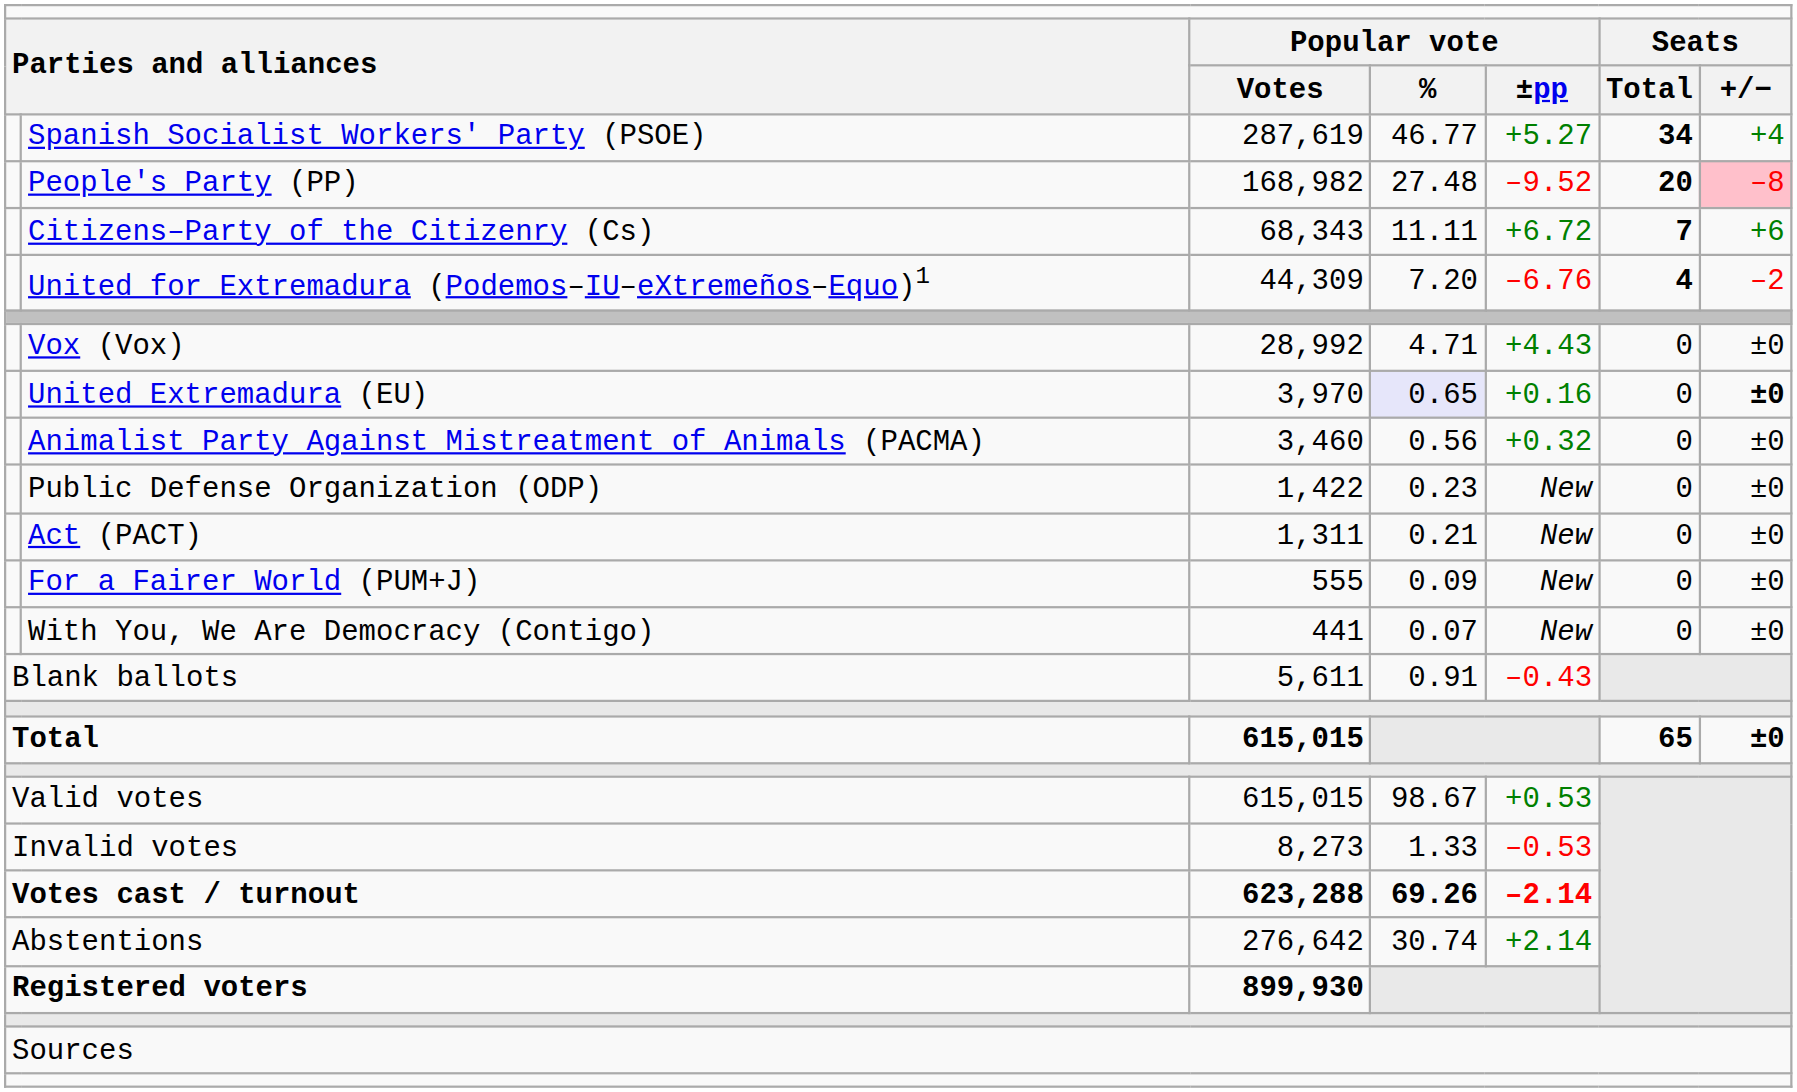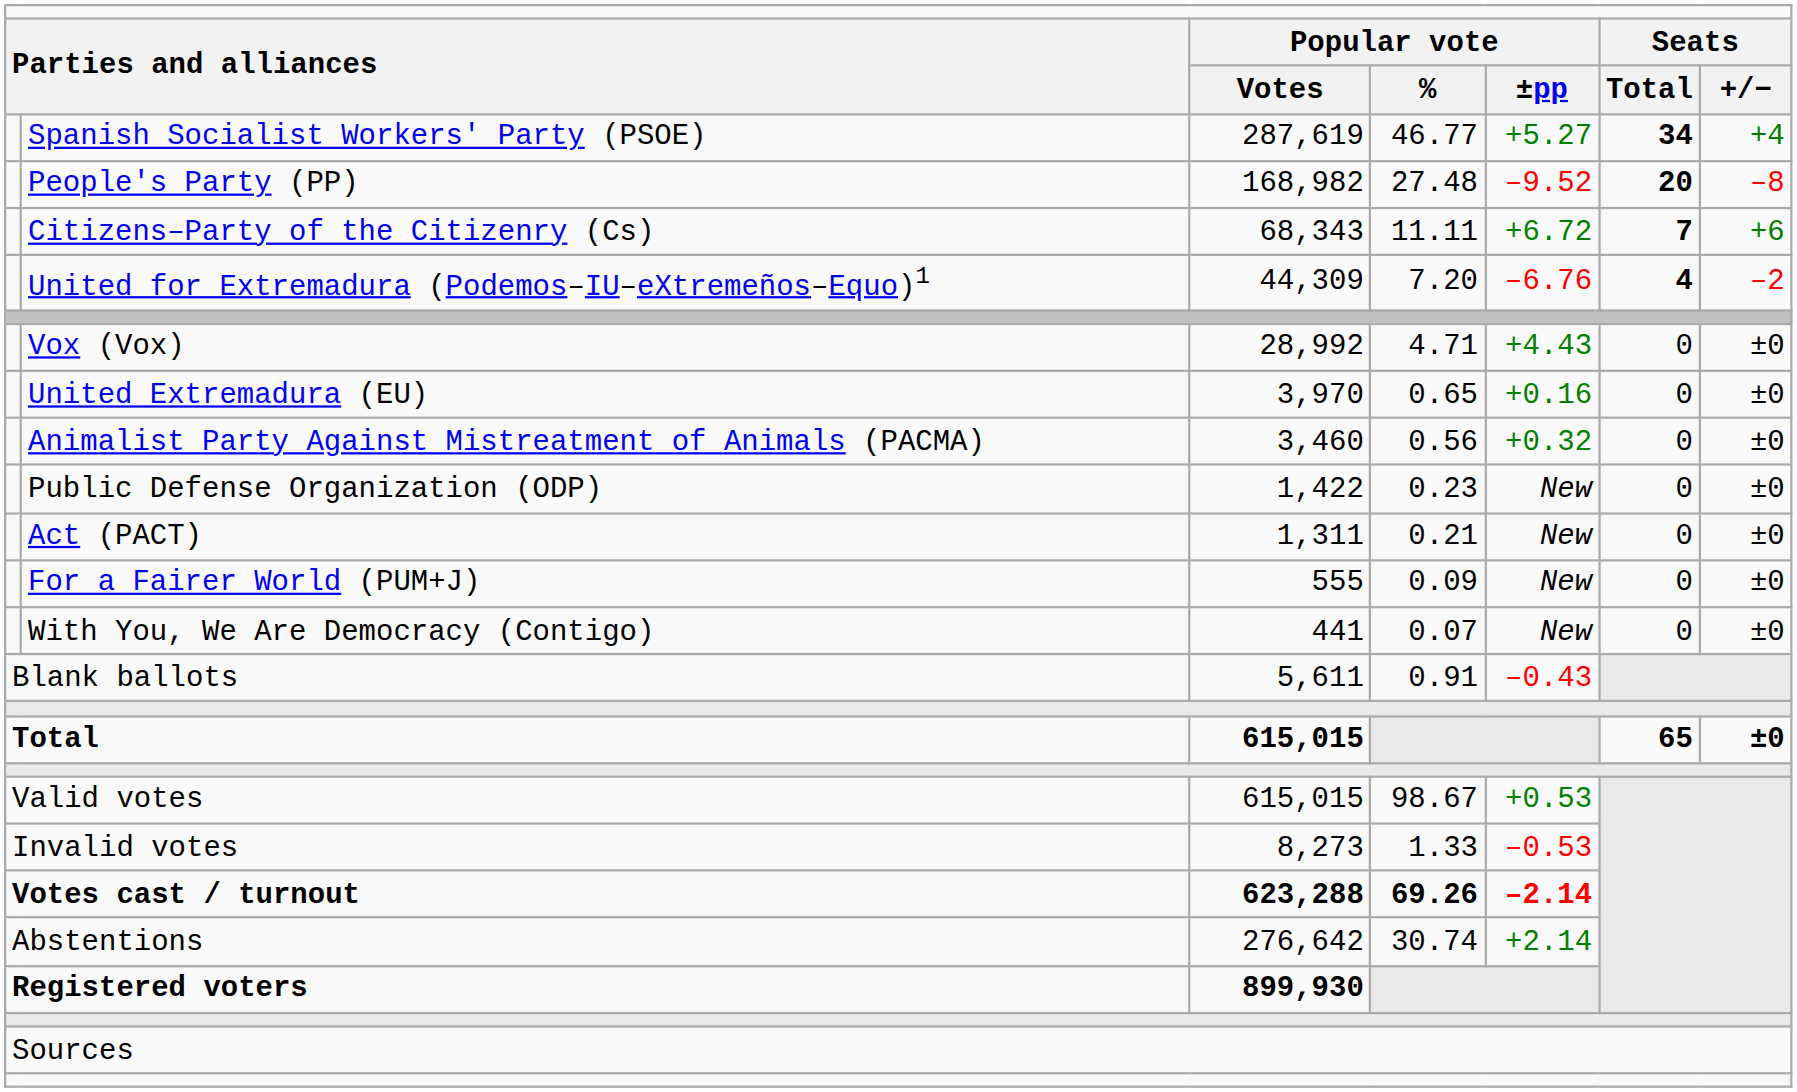(1767, 184) pink background -> (1767, 184) no background
(1443, 394) lavender background -> (1443, 394) no background
(1767, 394) bold -> (1767, 394) normal
